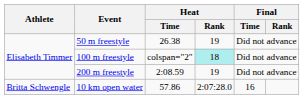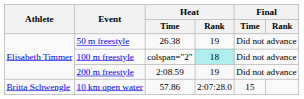(250, 87) 16 -> (250, 87) 15
